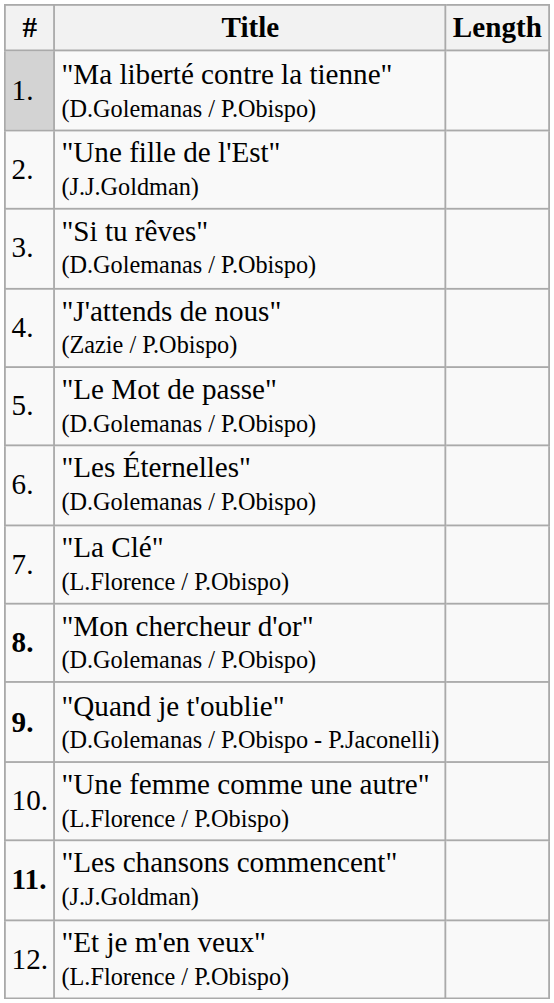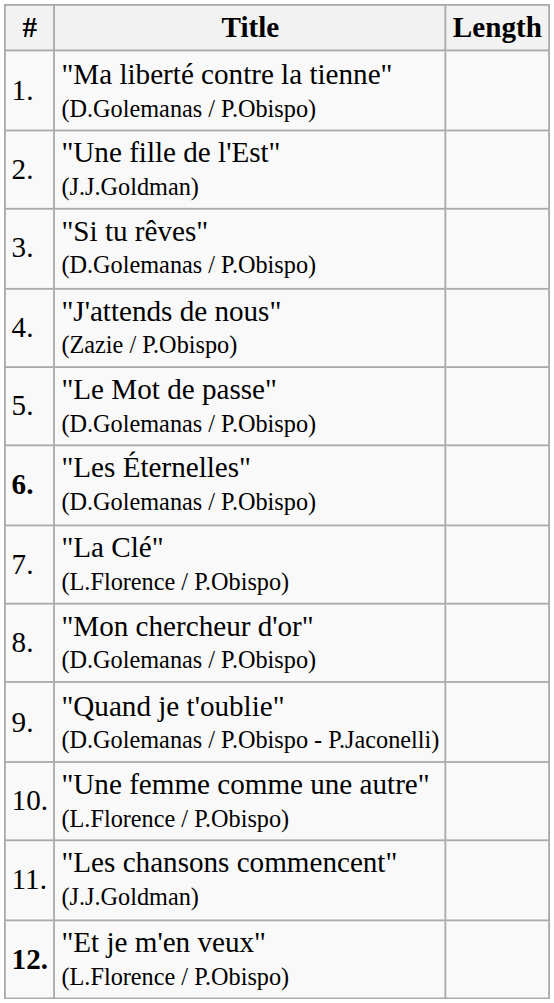(23, 90) lightgrey background -> (23, 90) no background
(23, 484) normal -> (23, 484) bold
(23, 642) bold -> (23, 642) normal
(23, 721) bold -> (23, 721) normal
(29, 879) bold -> (29, 879) normal
(30, 958) normal -> (30, 958) bold
